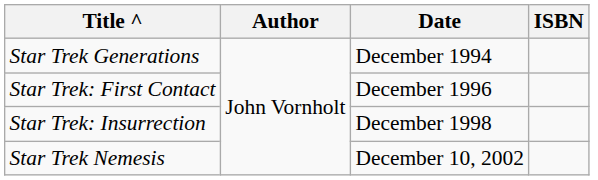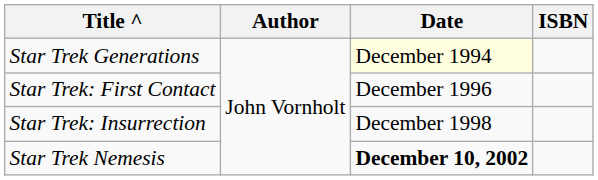(424, 55) no background -> (424, 55) lightyellow background
(440, 157) normal -> (442, 157) bold
